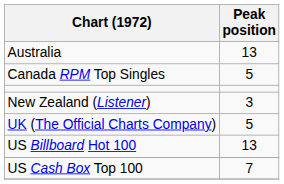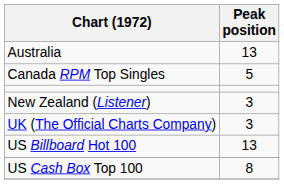(249, 124) 5 -> (249, 124) 3
(249, 168) 7 -> (249, 168) 8
